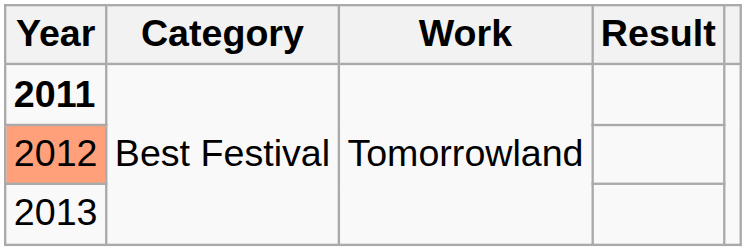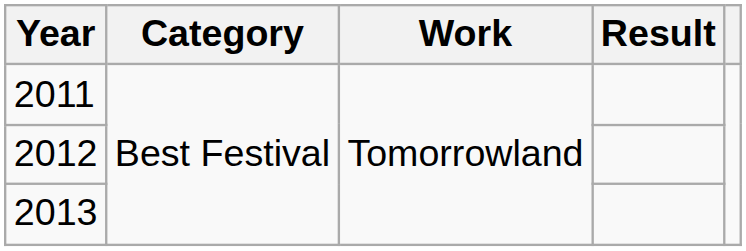(55, 93) bold -> (54, 93) normal
(56, 153) lightsalmon background -> (56, 153) no background
